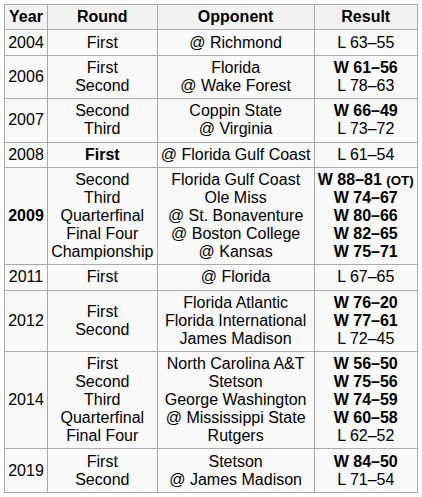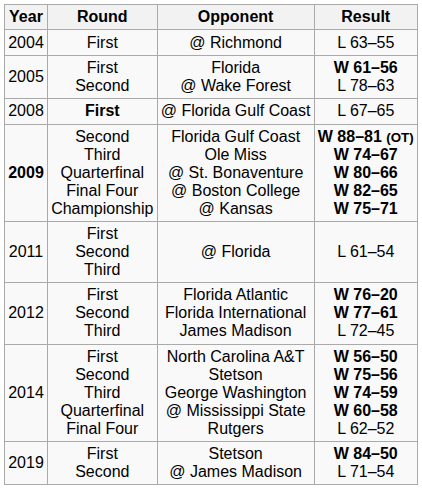(26, 76) 2006 -> (26, 76) 2005
- row: (236, 120)
(366, 154) L 61–54 -> (366, 111) L 67–65
(102, 277) First -> (102, 252) First Second Third
(366, 277) L 67–65 -> (366, 252) L 61–54
(102, 320) First Second -> (102, 313) First Second Third
